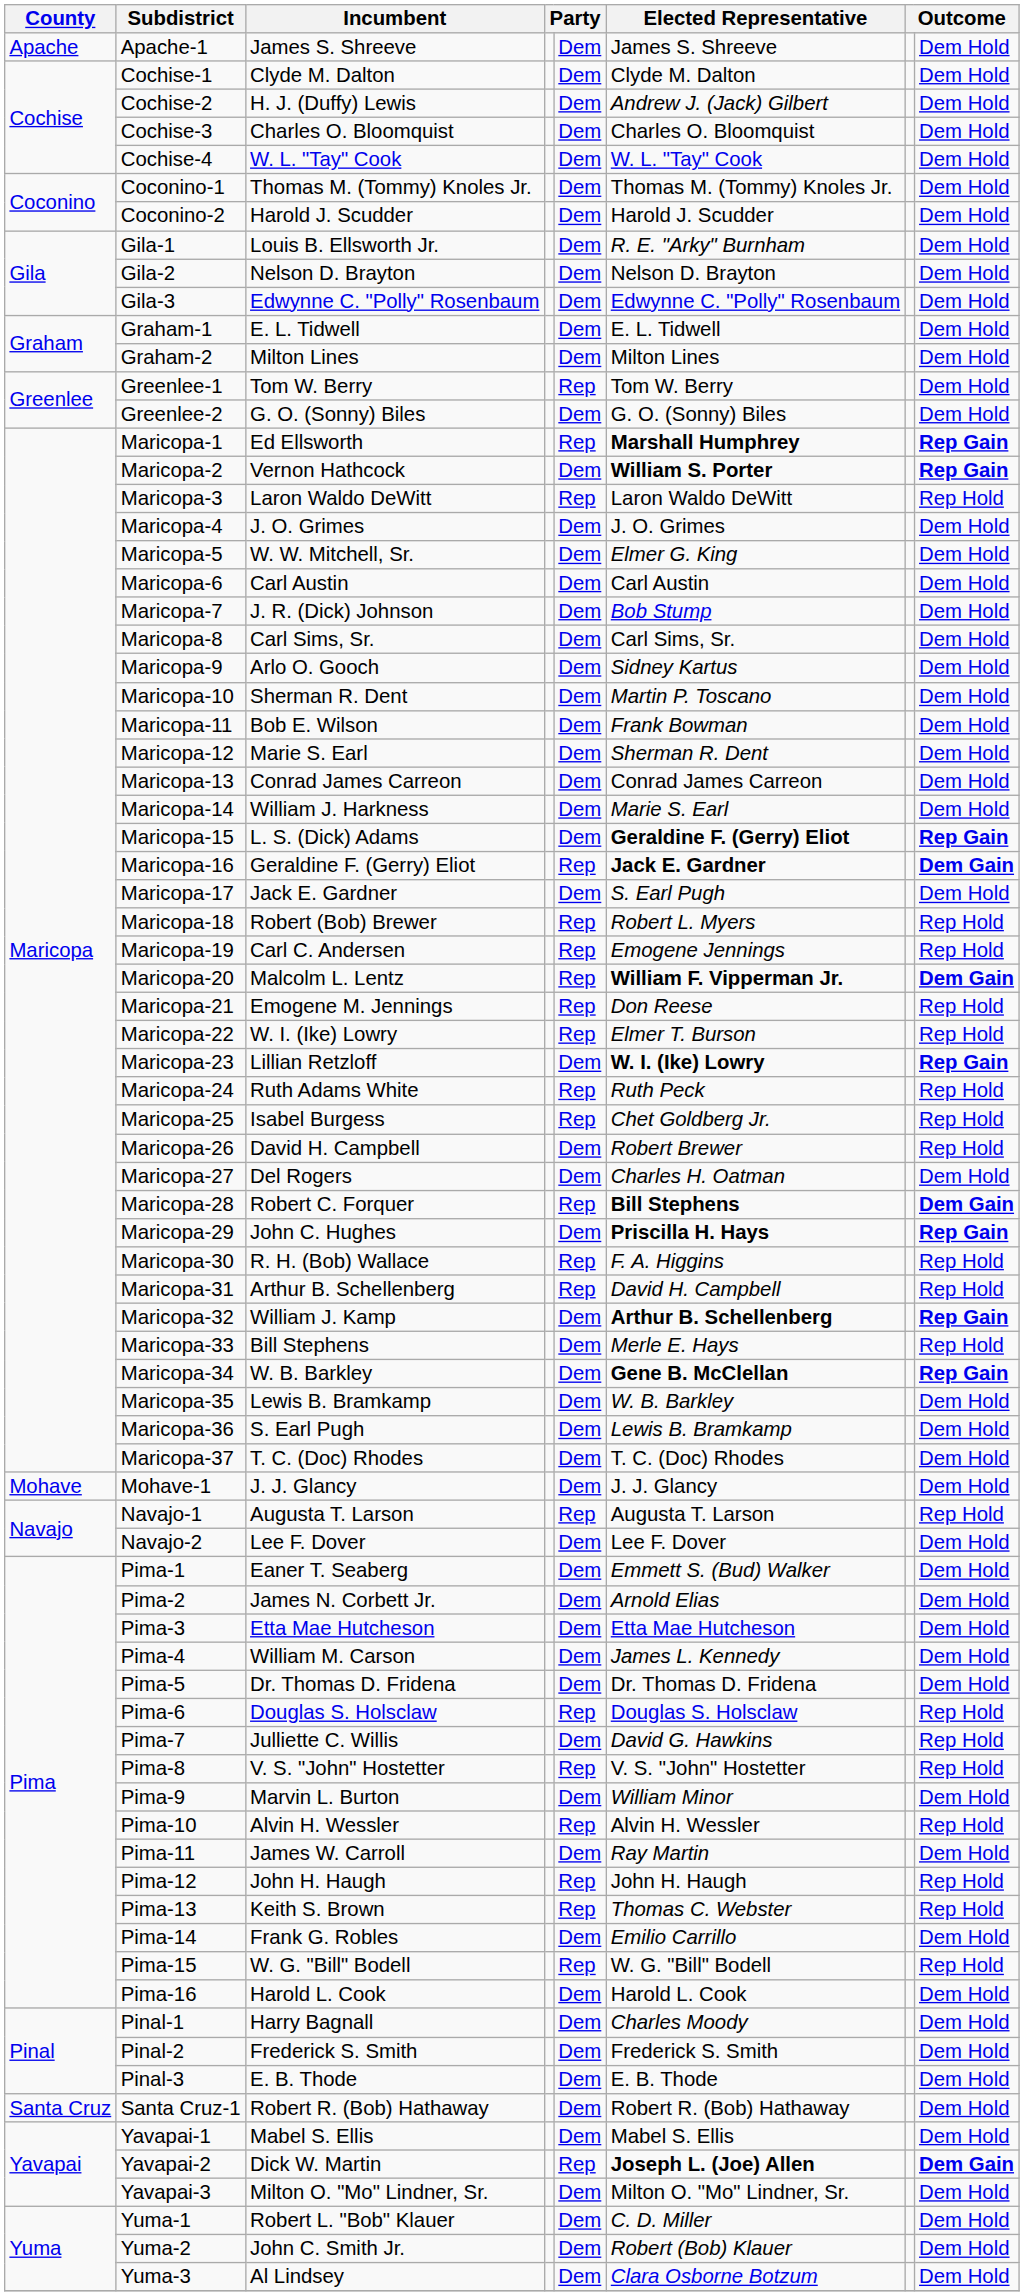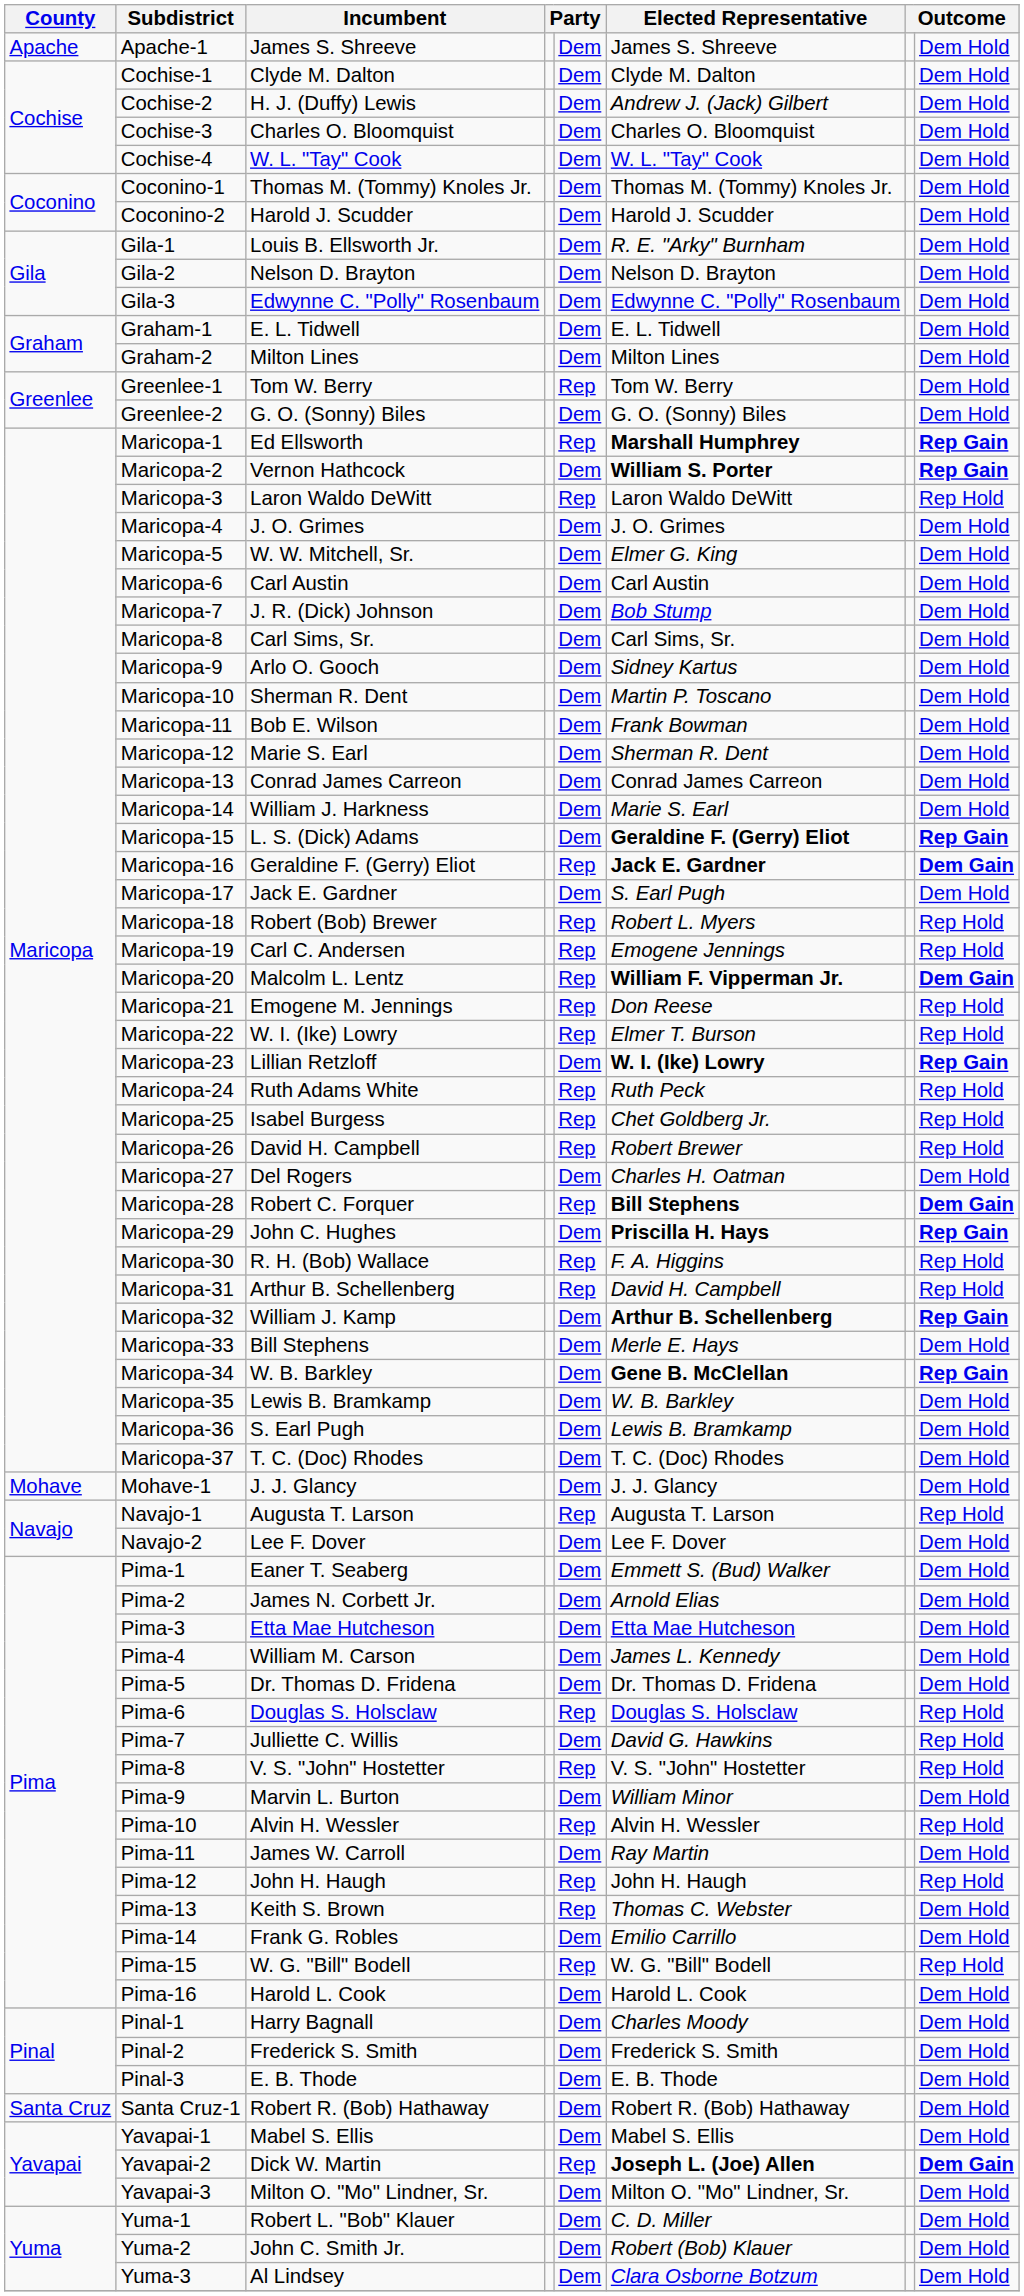(580, 1147) Dem -> (577, 1147) Rep
(961, 1345) Rep Hold -> (964, 1345) Dem Hold
(961, 1909) Rep Hold -> (964, 1909) Dem Hold
